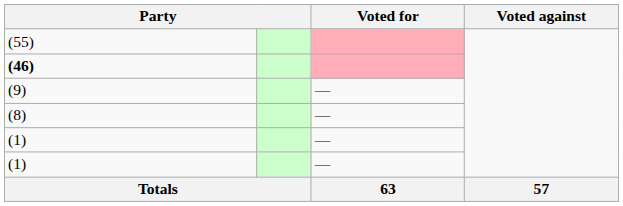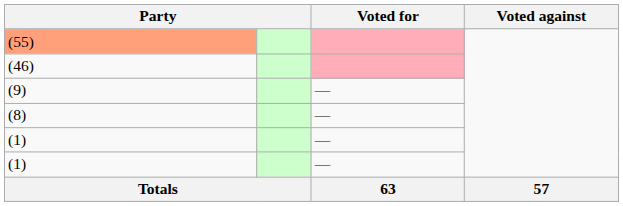(21, 41) no background -> (21, 41) lightsalmon background
(21, 66) bold -> (21, 66) normal
